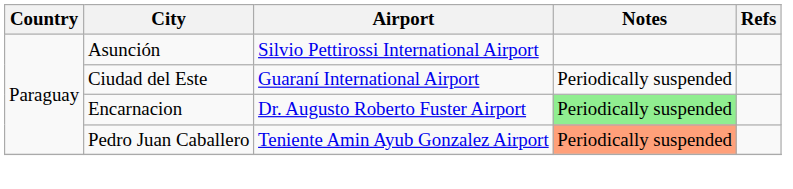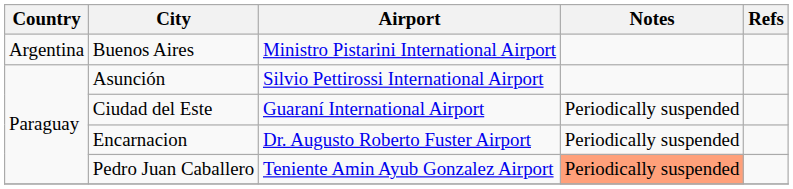+ row: (143, 49)
(645, 109) lightgreen background -> (652, 139) no background
